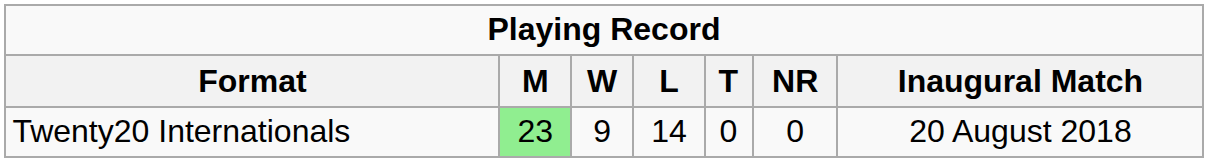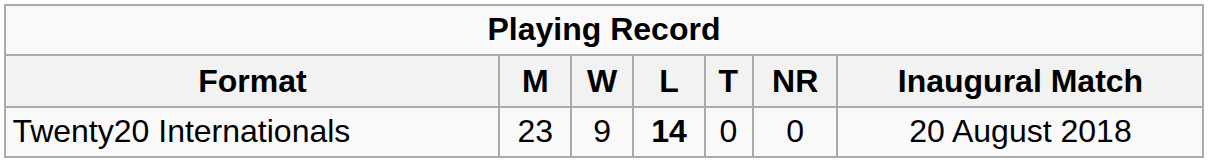(535, 131) lightgreen background -> (535, 131) no background
(669, 131) normal -> (669, 131) bold
